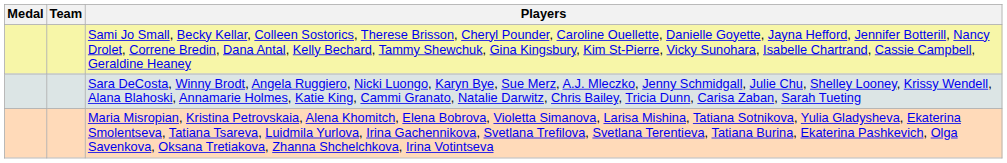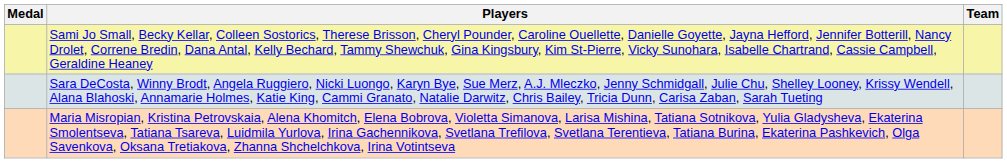columns swapped: (66, 14) <-> (543, 14)
